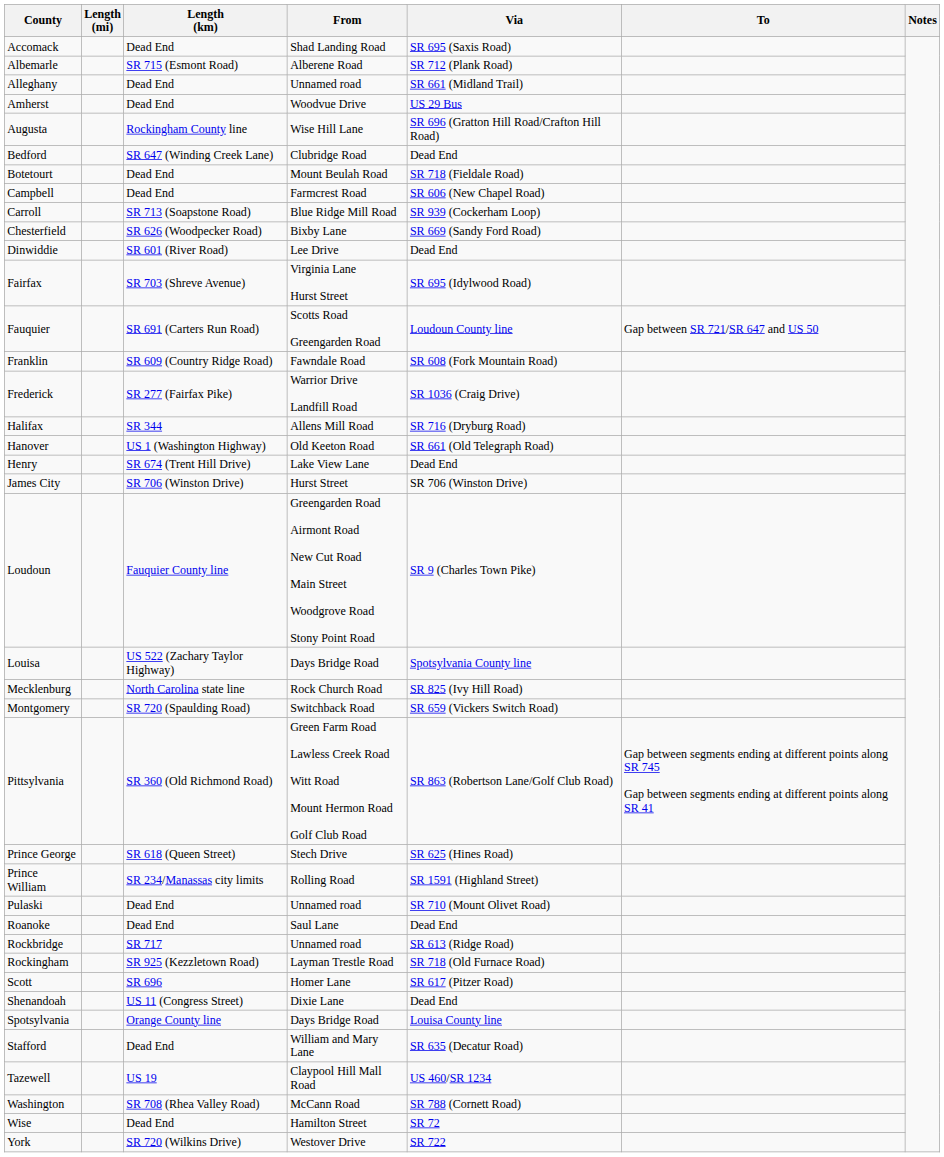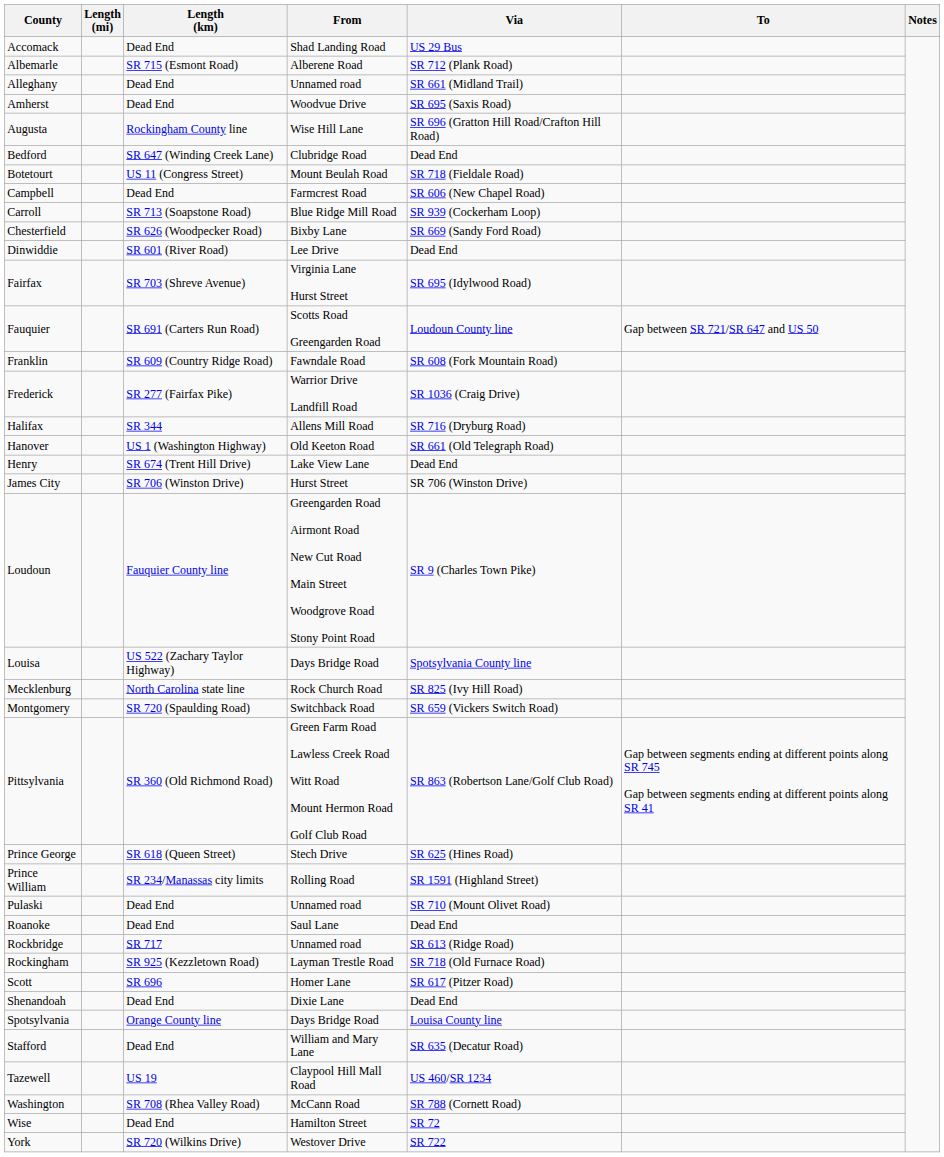(460, 46) SR 695 (Saxis Road) -> (436, 46) US 29 Bus
(436, 103) US 29 Bus -> (460, 103) SR 695 (Saxis Road)
(150, 174) Dead End -> (185, 174) US 11 (Congress Street)
(185, 1001) US 11 (Congress Street) -> (150, 1001) Dead End
